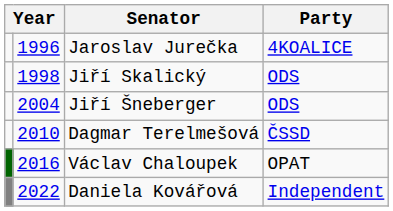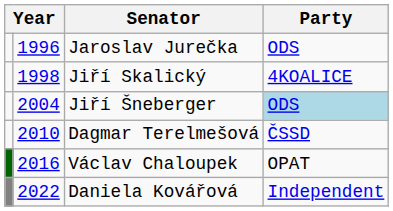(310, 48) 4KOALICE -> (284, 48) ODS
(284, 77) ODS -> (310, 77) 4KOALICE
(284, 106) no background -> (284, 106) lightblue background
